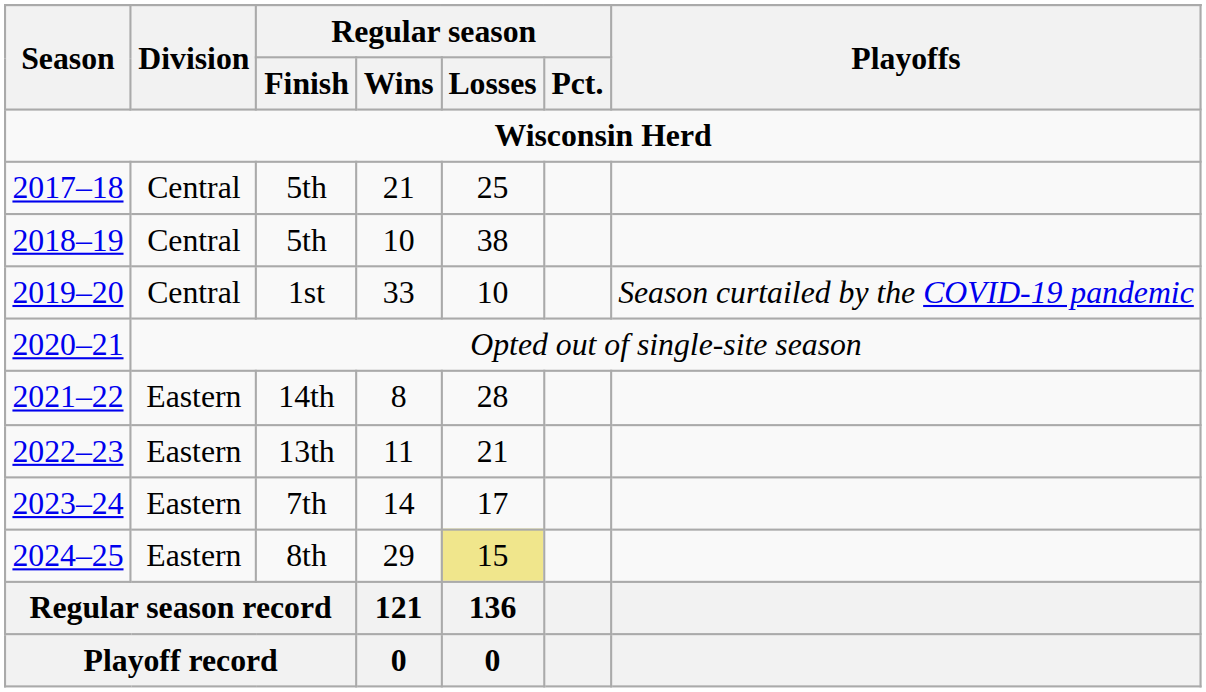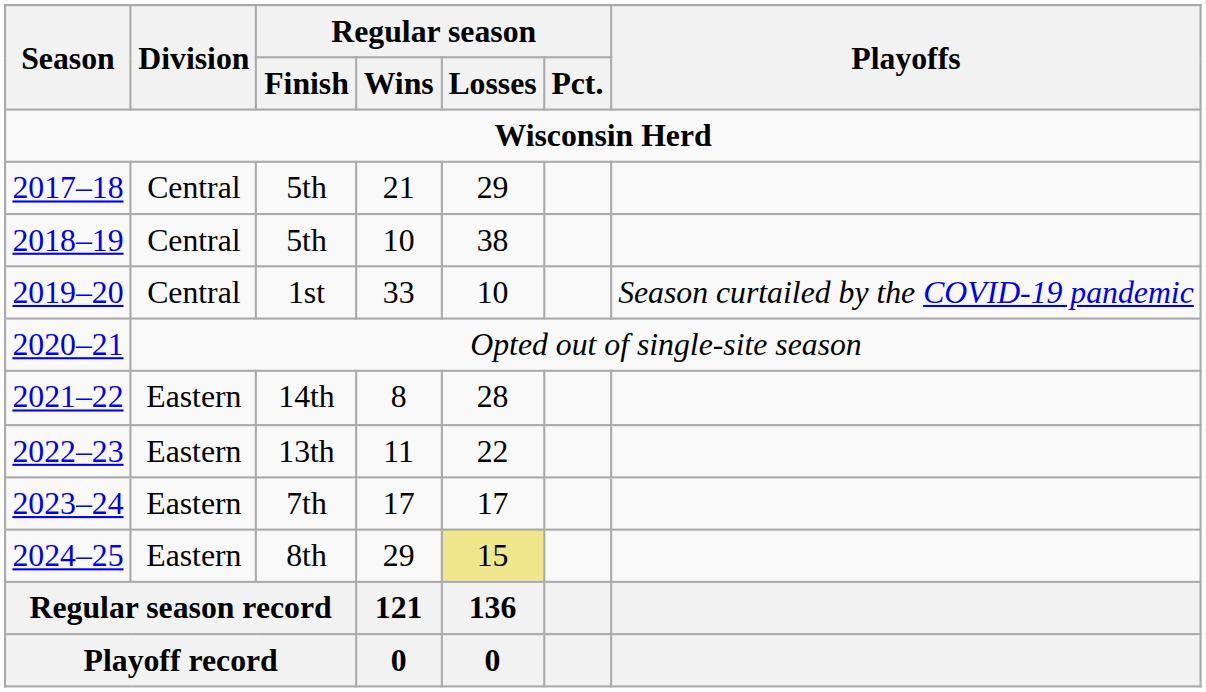(493, 188) 25 -> (493, 188) 29
(493, 449) 21 -> (493, 449) 22
(399, 502) 14 -> (399, 502) 17
